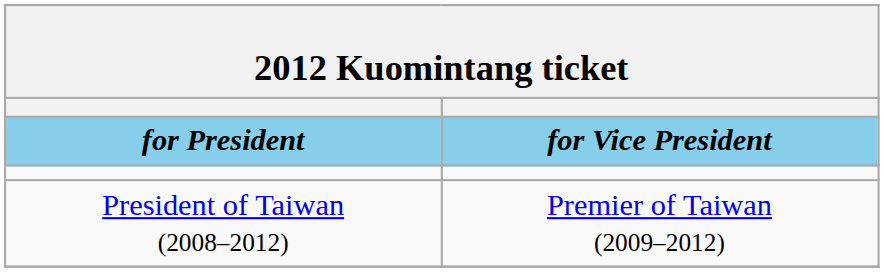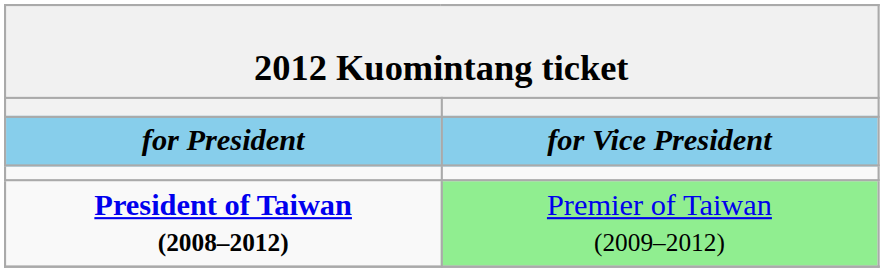(223, 223) normal -> (223, 223) bold
(659, 223) no background -> (659, 223) lightgreen background
